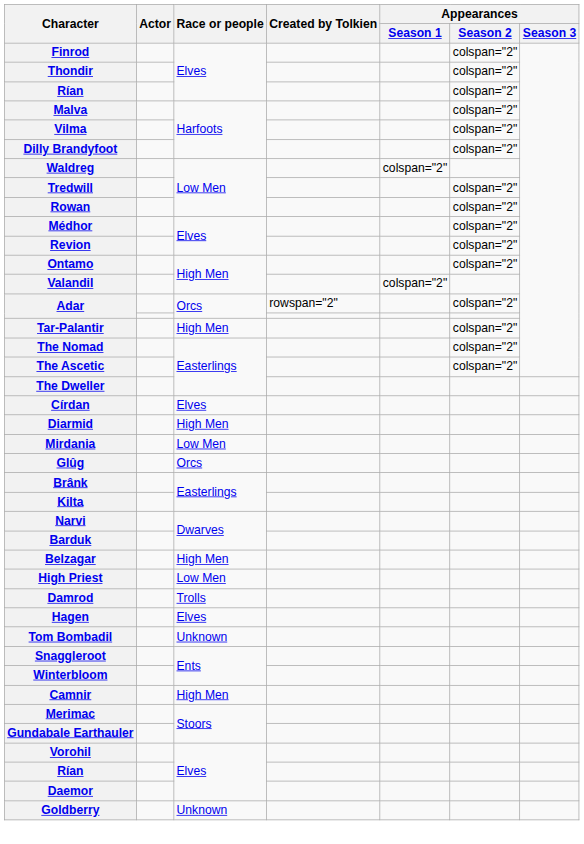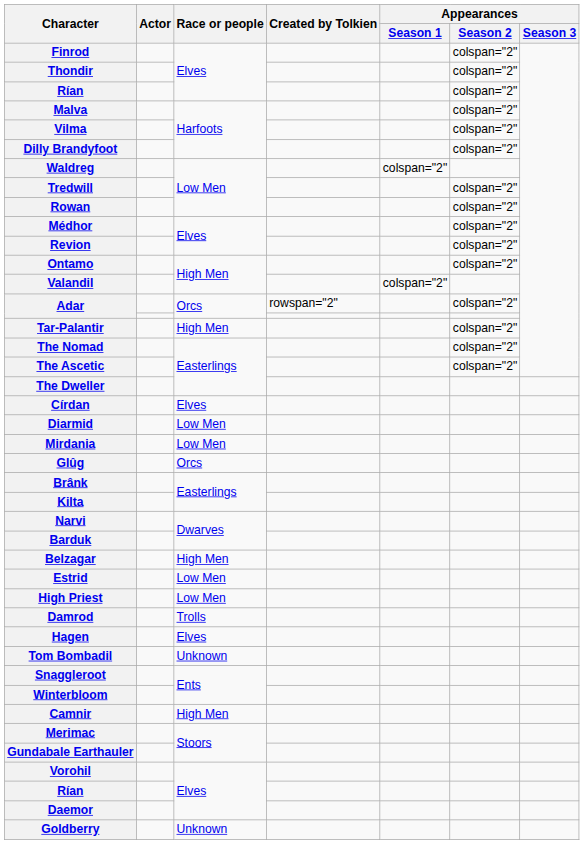(203, 424) High Men -> (201, 424) Low Men
+ row: (70, 579)
